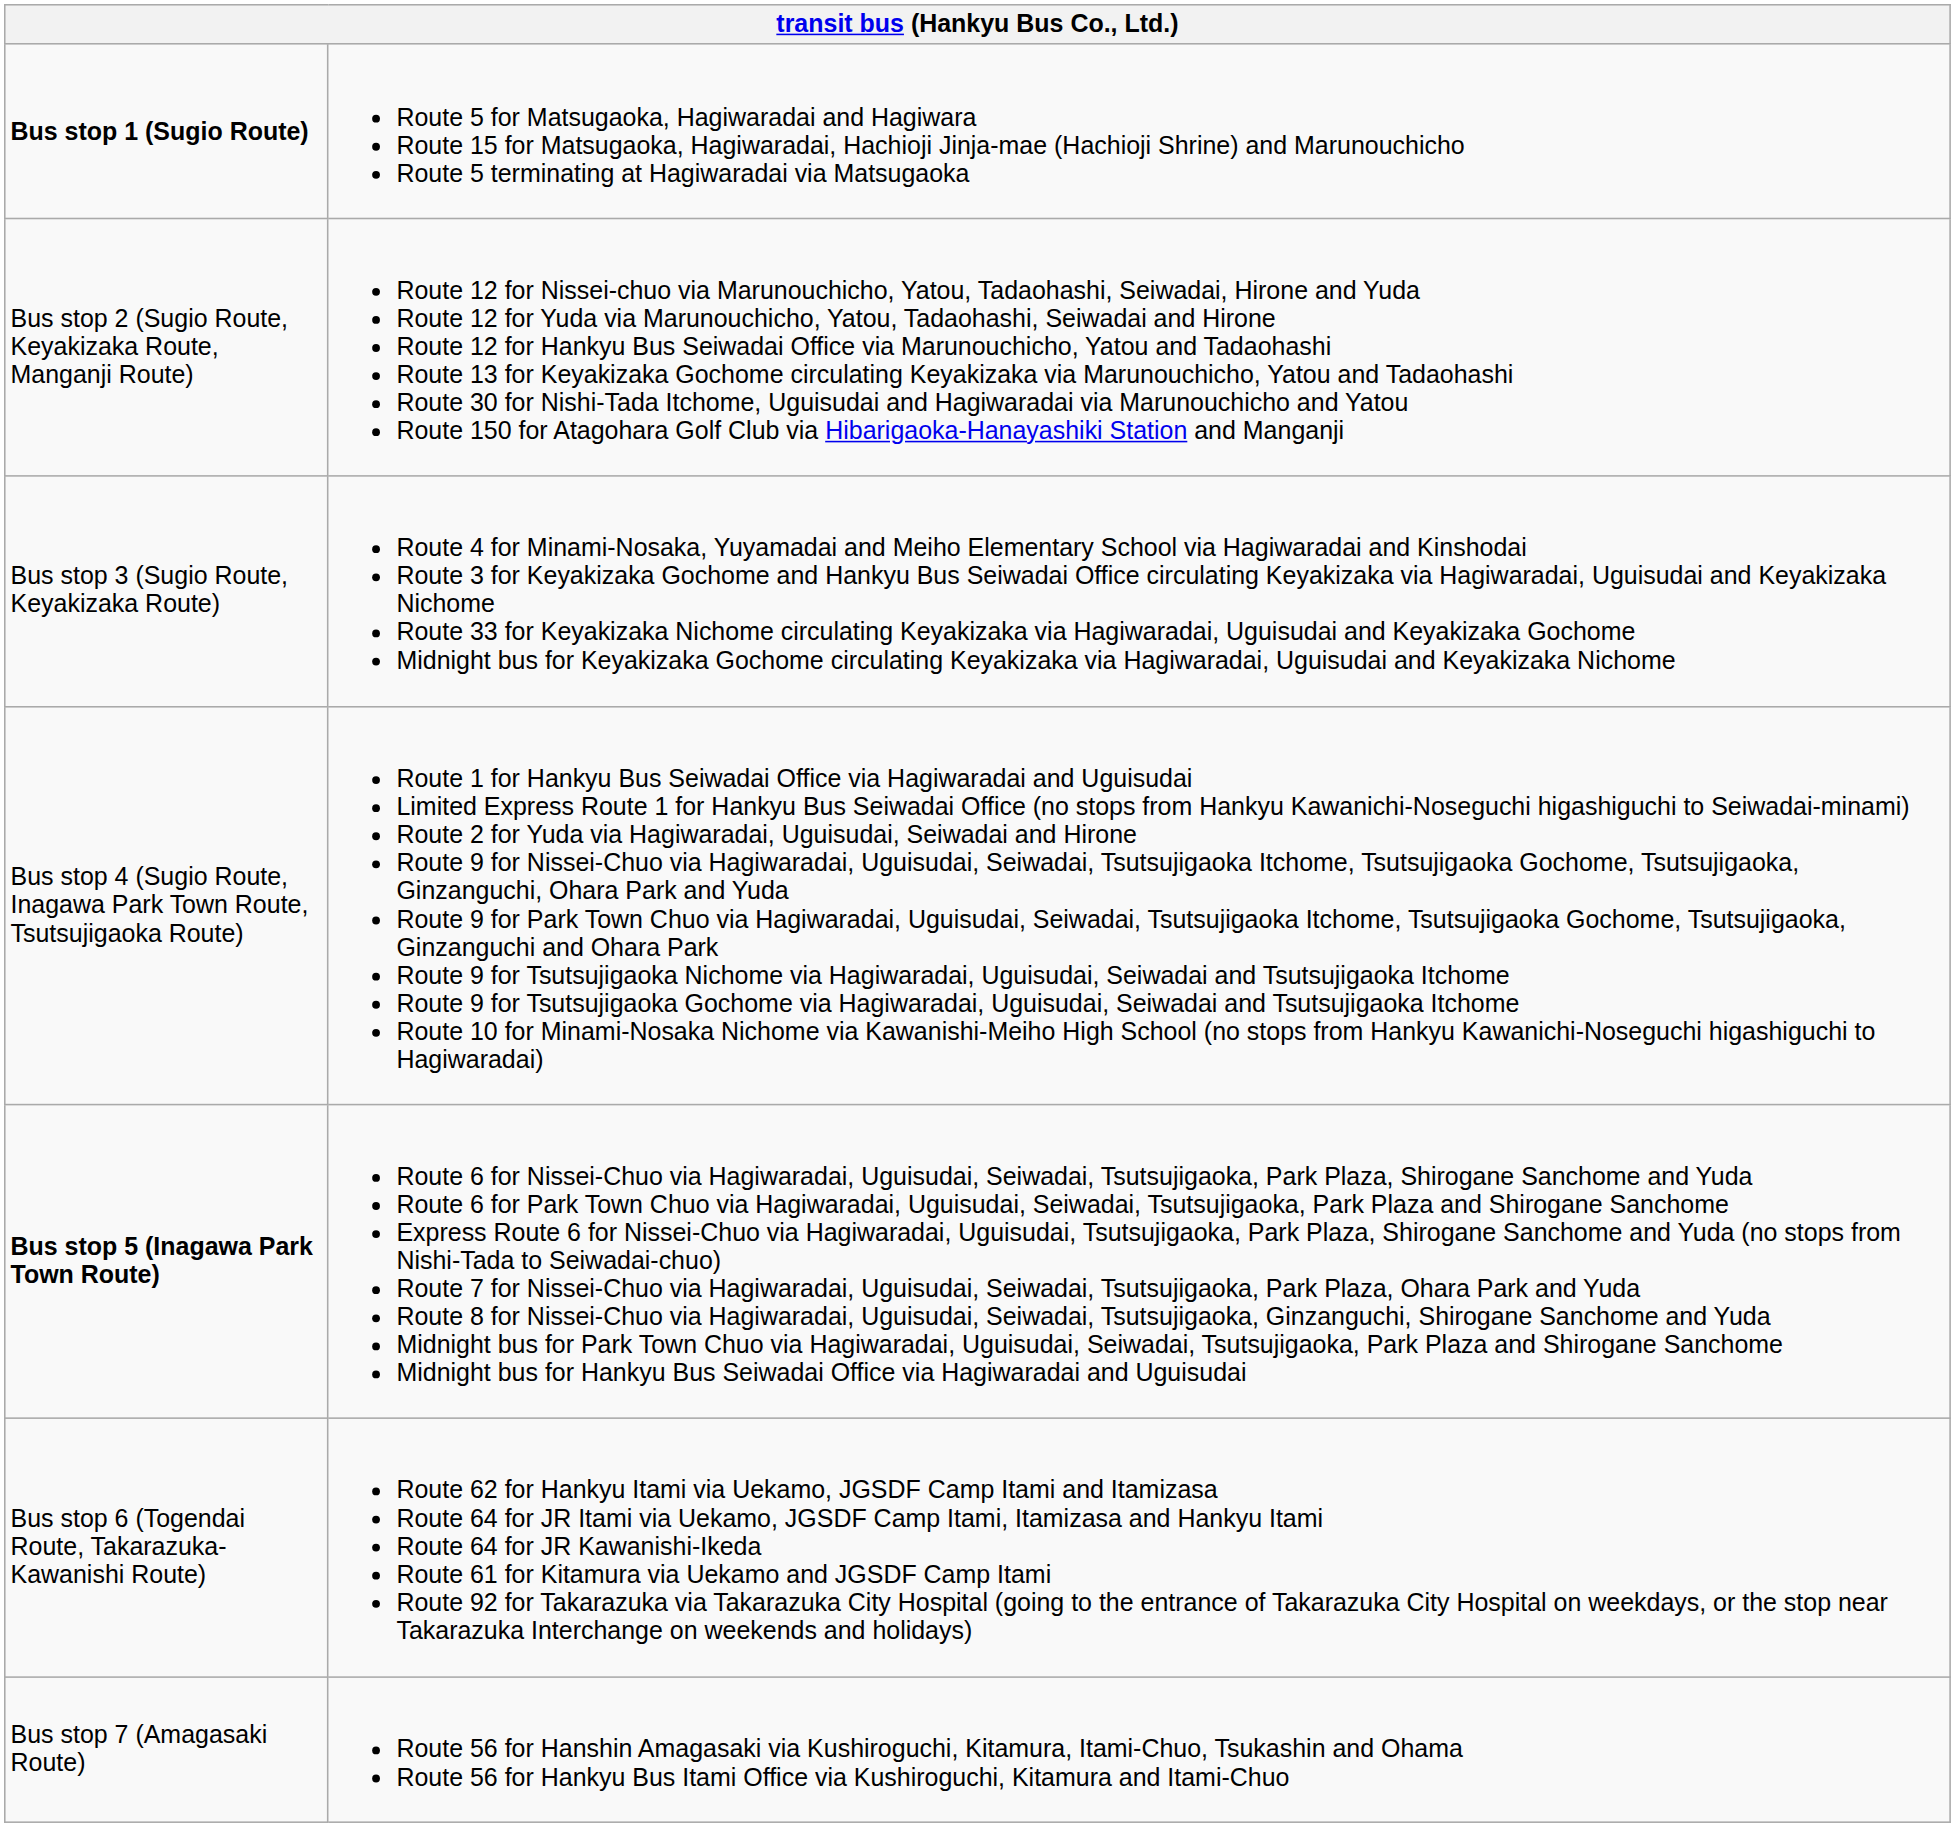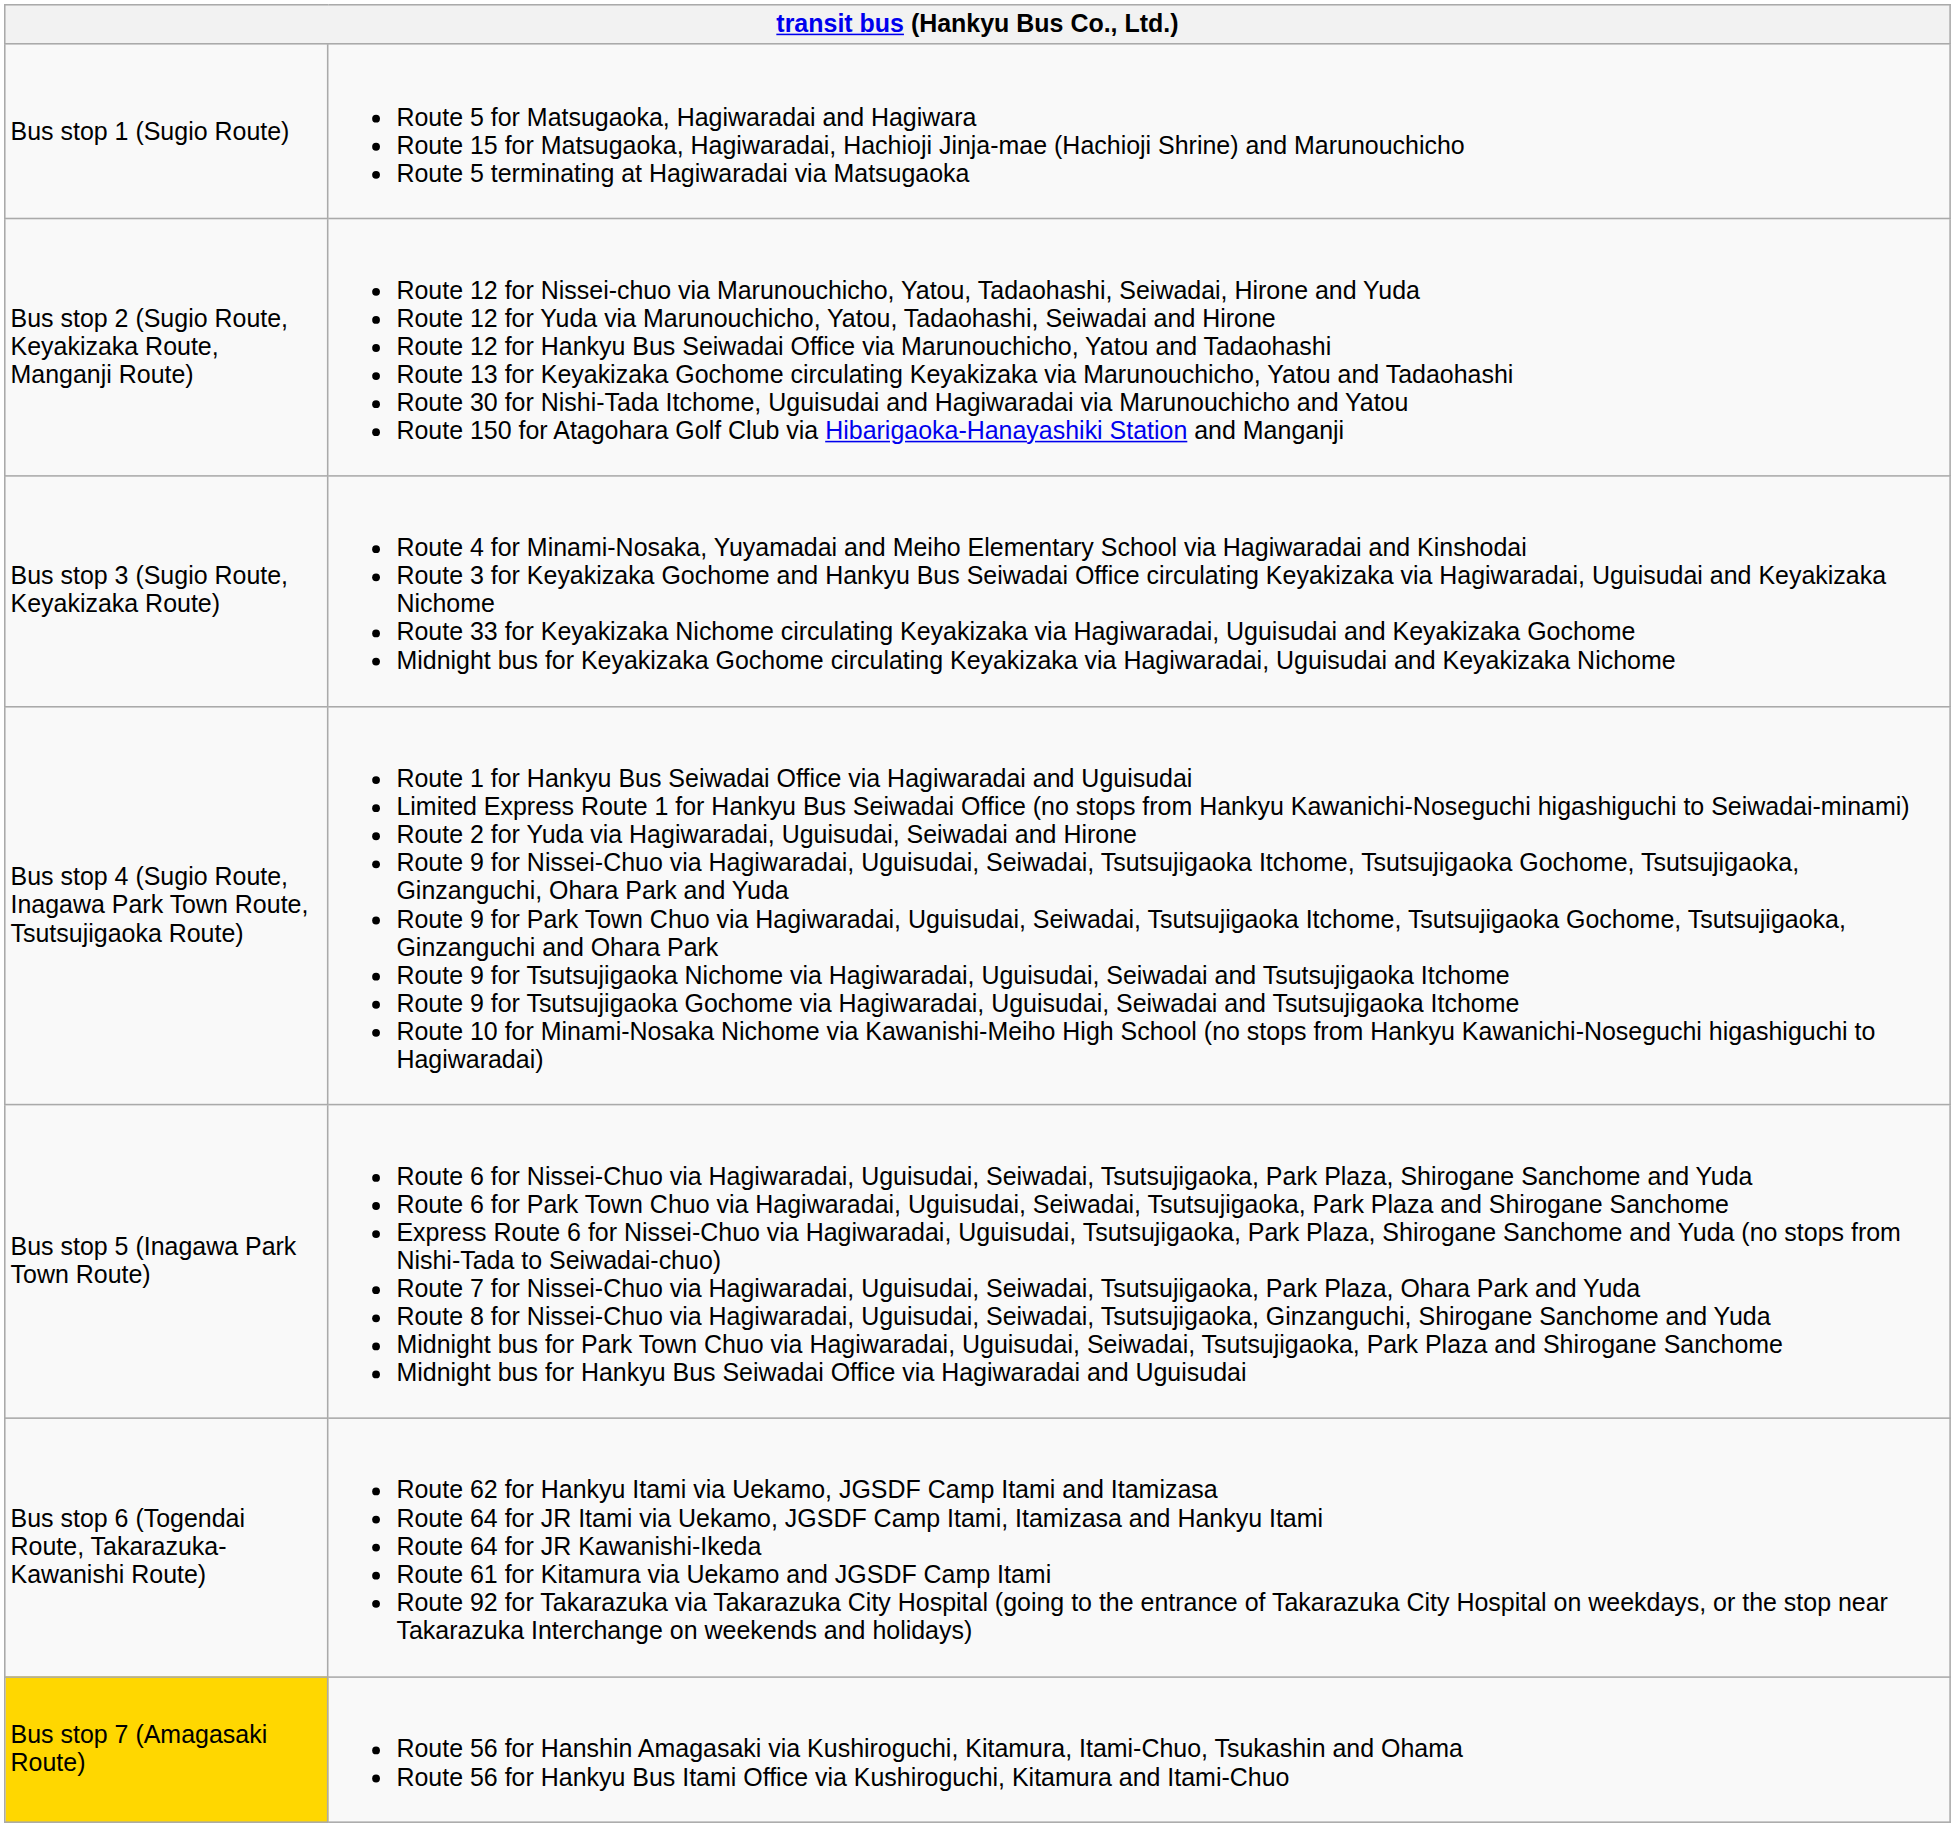(160, 130) bold -> (150, 130) normal
(162, 1261) bold -> (153, 1261) normal
(139, 1749) no background -> (139, 1749) gold background
